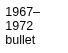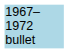(34, 27) no background -> (34, 27) lightblue background
